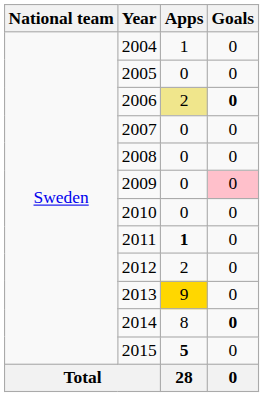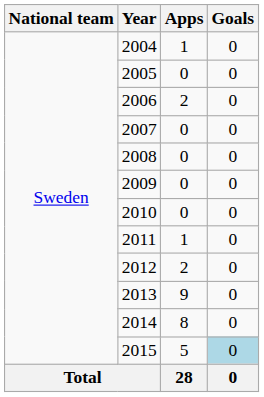(184, 101) khaki background -> (184, 101) no background
(233, 101) bold -> (233, 101) normal
(233, 184) pink background -> (233, 184) no background
(184, 239) bold -> (184, 239) normal
(184, 294) gold background -> (184, 294) no background
(233, 322) bold -> (233, 322) normal
(184, 350) bold -> (184, 350) normal
(233, 350) no background -> (233, 350) lightblue background
